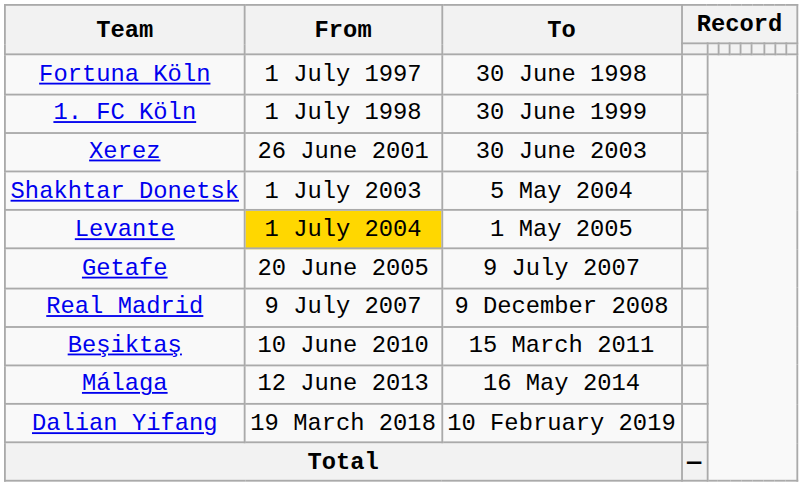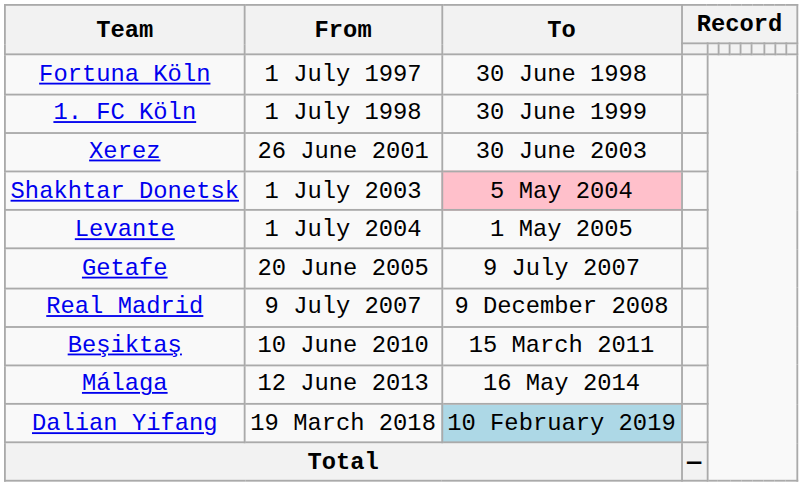(561, 191) no background -> (561, 191) pink background
(343, 229) gold background -> (343, 229) no background
(561, 423) no background -> (561, 423) lightblue background
